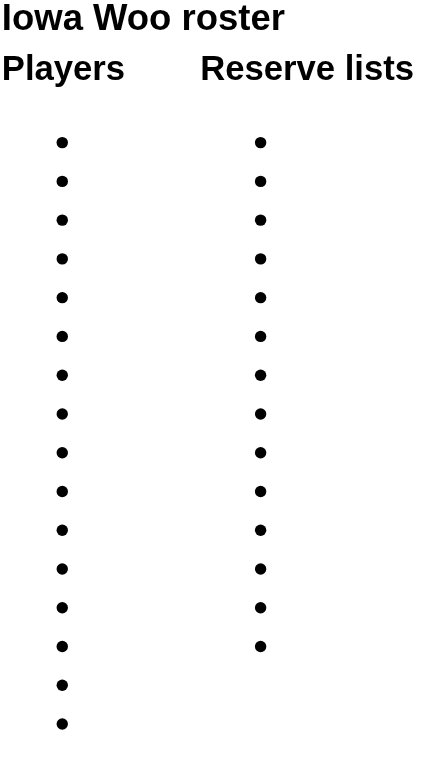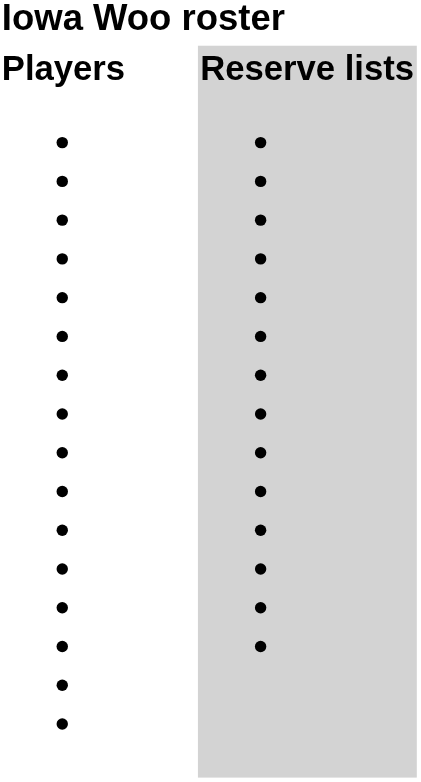(307, 356) no background -> (307, 356) lightgrey background
